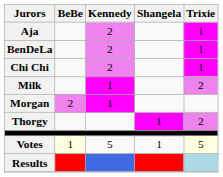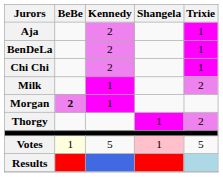(70, 103) normal -> (70, 103) bold
(159, 144) no background -> (159, 144) pink background
(201, 144) lightyellow background -> (201, 144) no background
